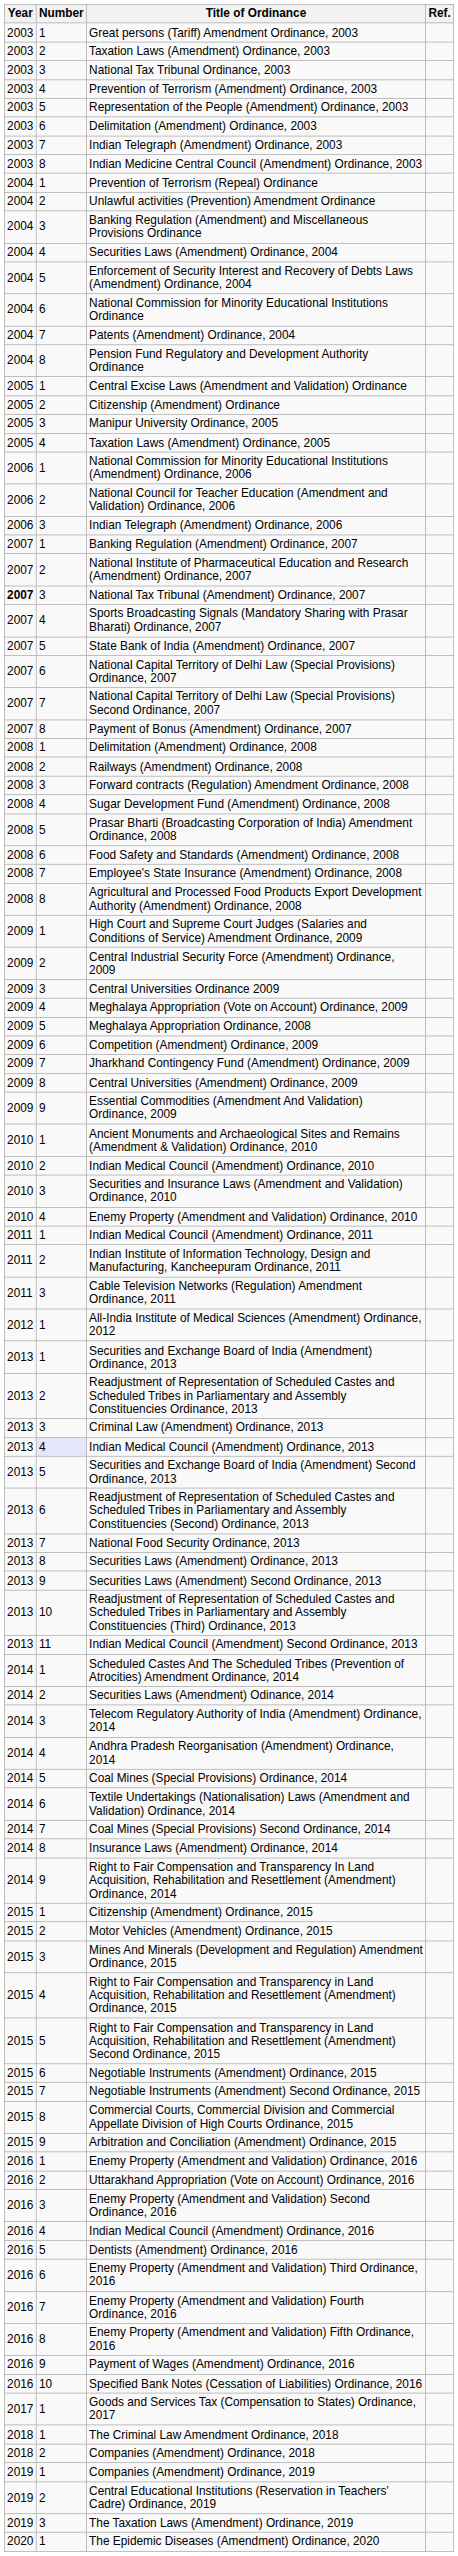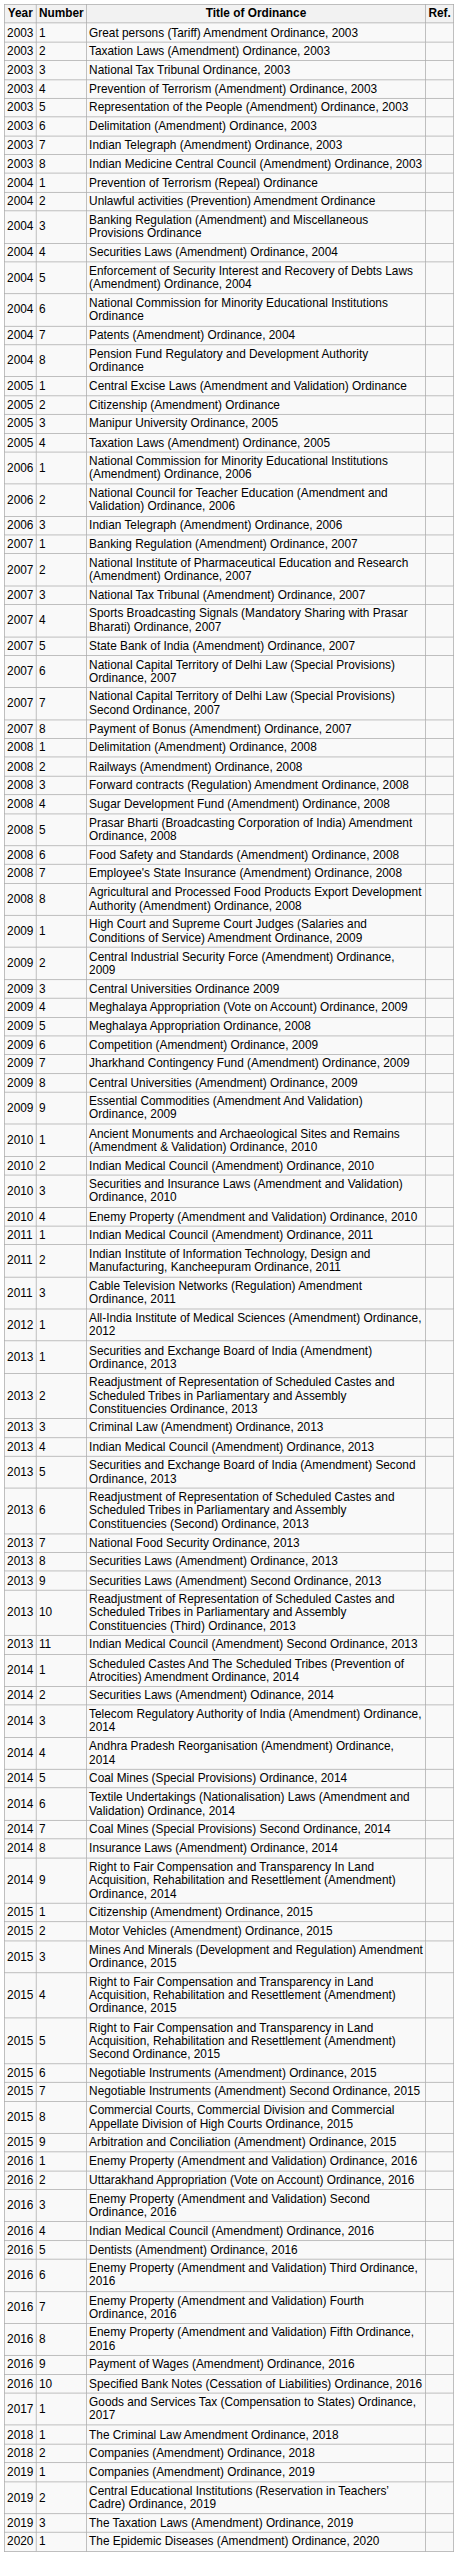(20, 595) bold -> (20, 595) normal
(42, 1446) lavender background -> (42, 1446) no background
